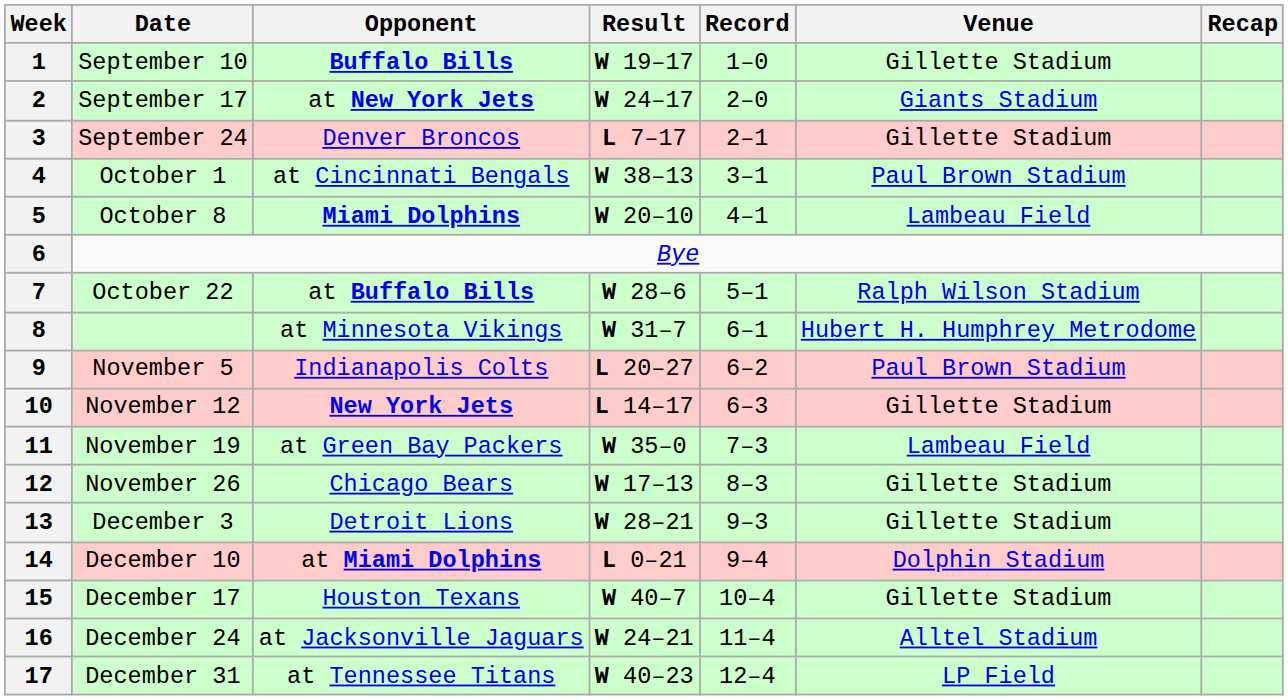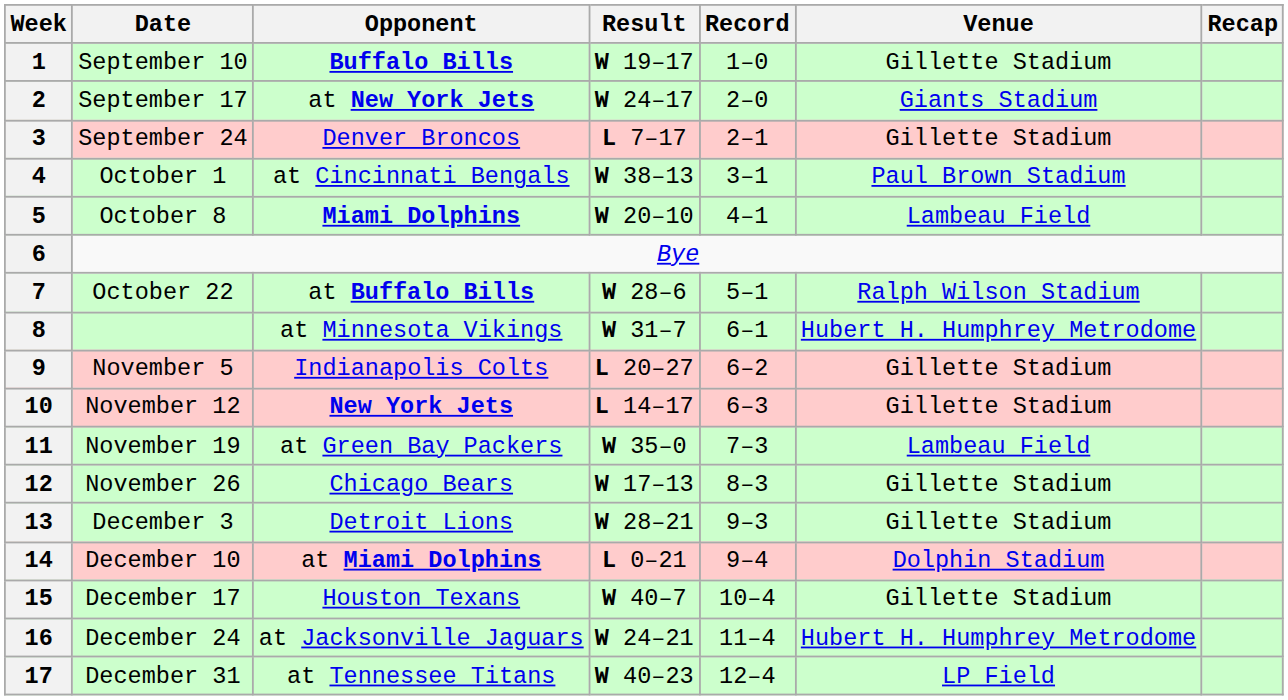(999, 369) Paul Brown Stadium -> (999, 369) Gillette Stadium
(999, 638) Alltel Stadium -> (999, 638) Hubert H. Humphrey Metrodome
